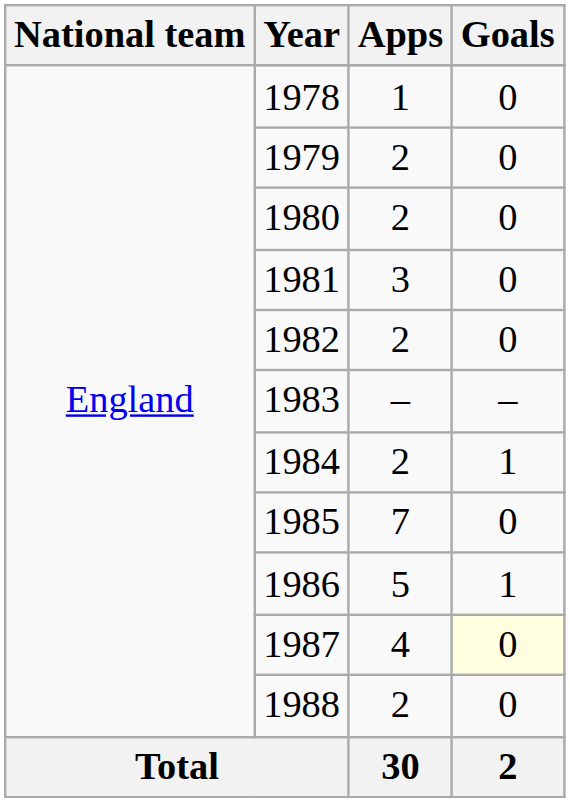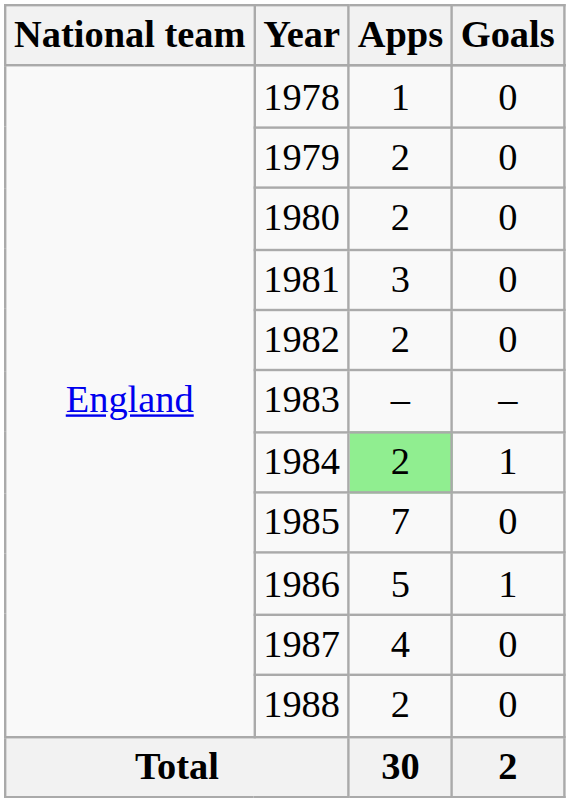(400, 461) no background -> (400, 461) lightgreen background
(508, 643) lightyellow background -> (508, 643) no background
